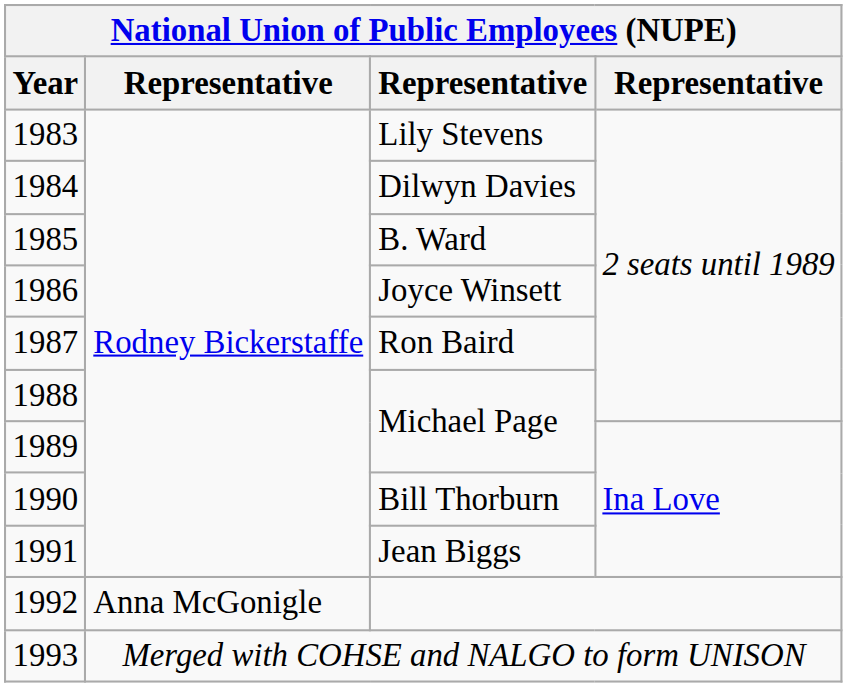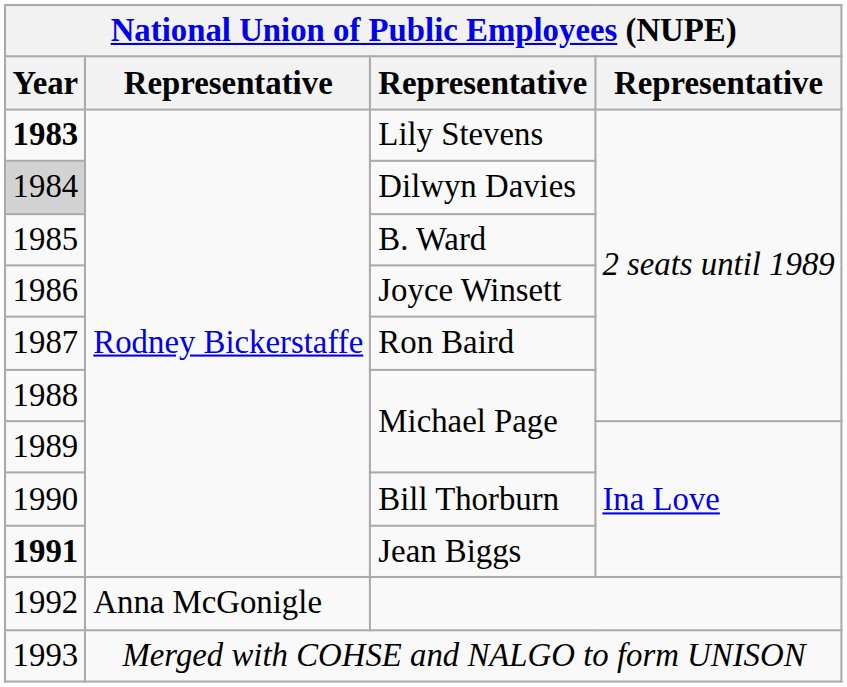(45, 134) normal -> (45, 134) bold
(45, 186) no background -> (45, 186) lightgrey background
(45, 550) normal -> (45, 550) bold
